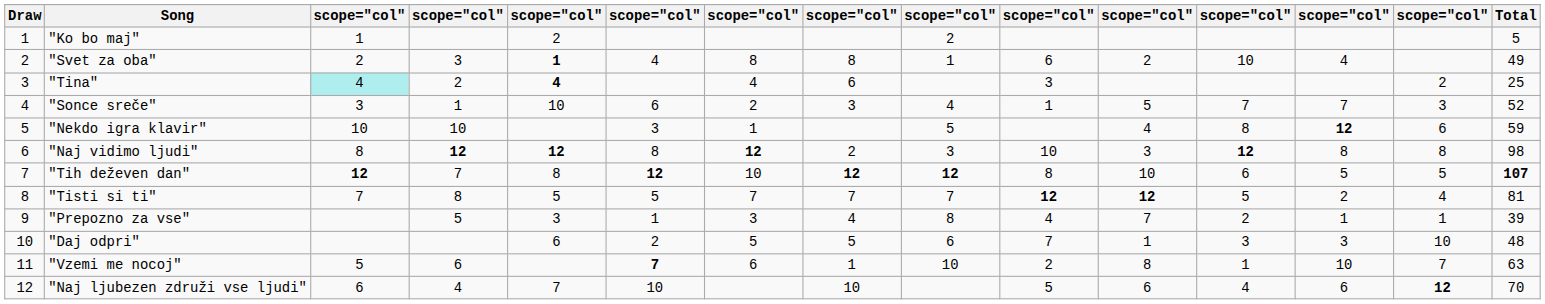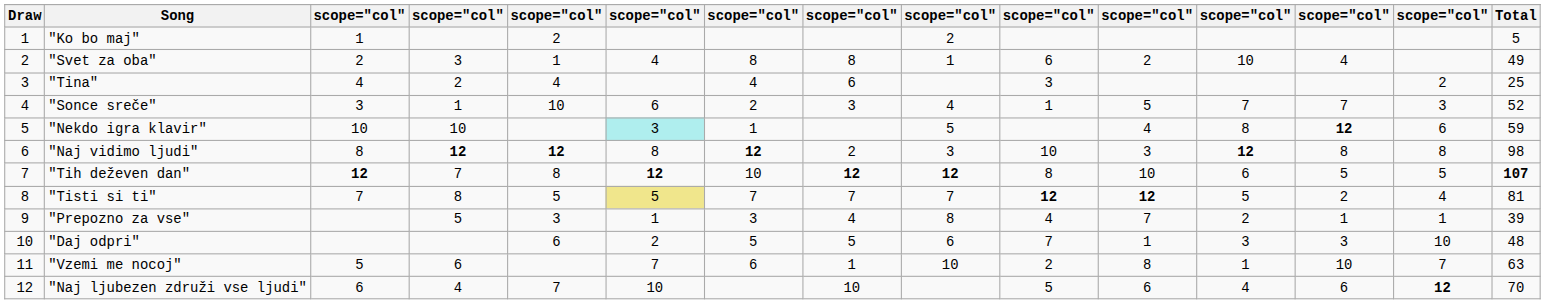(556, 61) bold -> (556, 61) normal
(359, 84) paleturquoise background -> (359, 84) no background
(556, 84) bold -> (556, 84) normal
(655, 129) no background -> (655, 129) paleturquoise background
(655, 197) no background -> (655, 197) khaki background
(655, 265) bold -> (655, 265) normal
